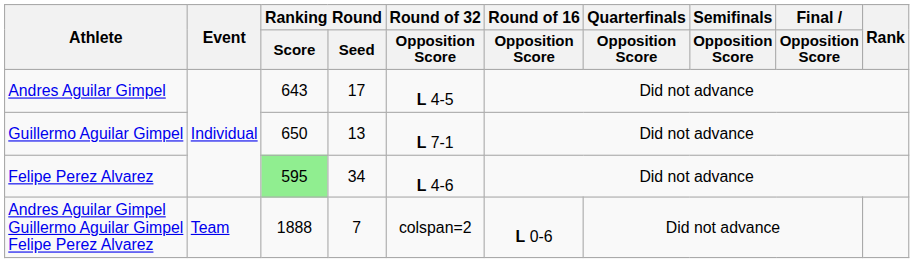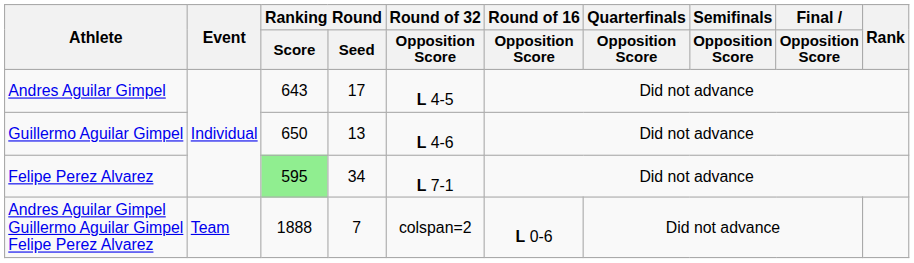(435, 143) L 7-1 -> (435, 143) L 4-6
(435, 185) L 4-6 -> (435, 185) L 7-1
